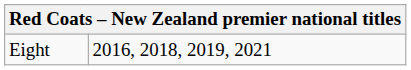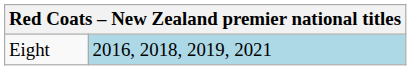(182, 49) no background -> (182, 49) lightblue background
